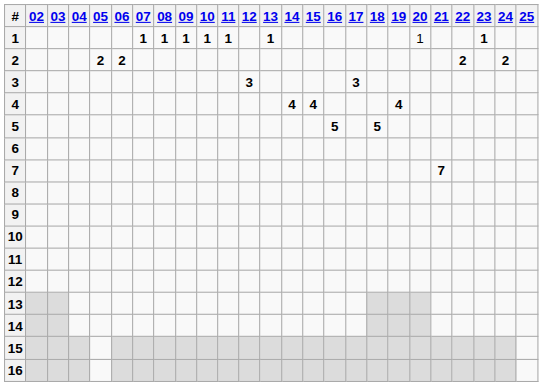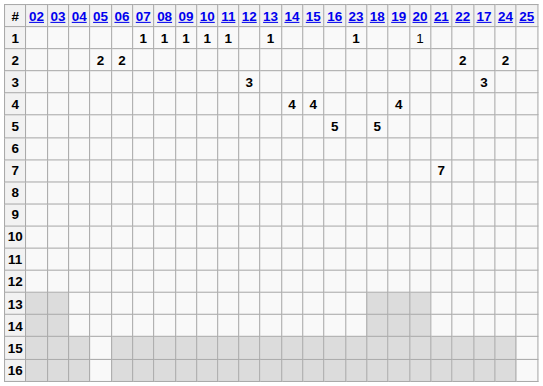columns swapped: (356, 15) <-> (484, 15)
